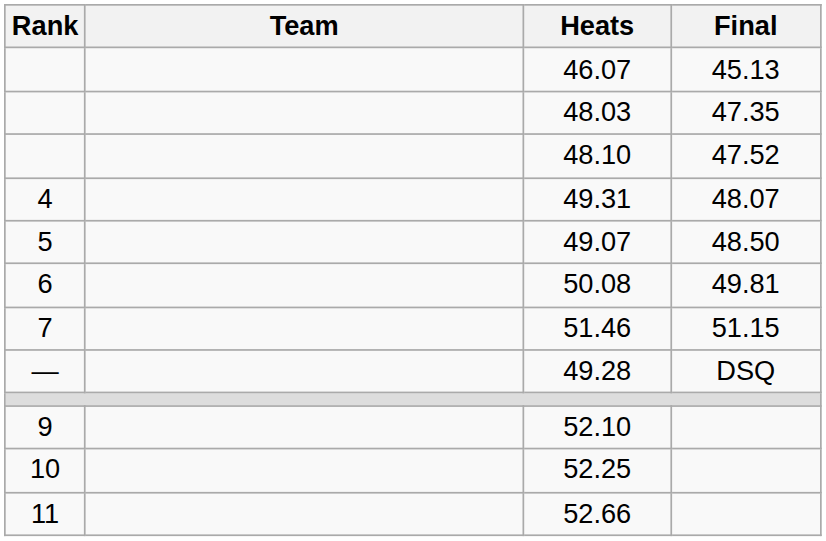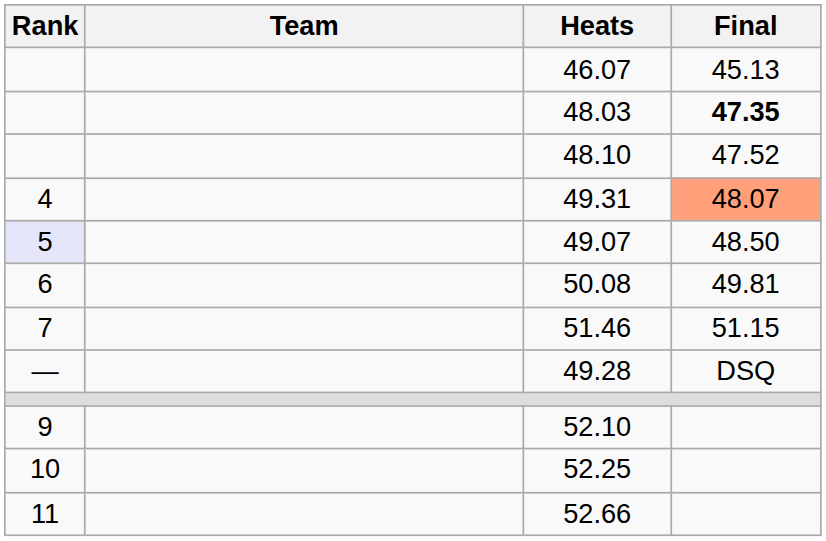(746, 112) normal -> (746, 112) bold
(746, 198) no background -> (746, 198) lightsalmon background
(45, 241) no background -> (45, 241) lavender background
